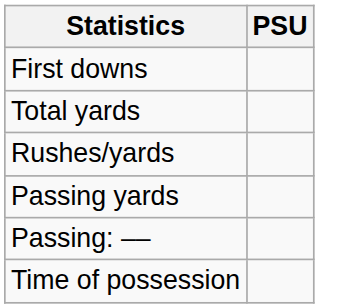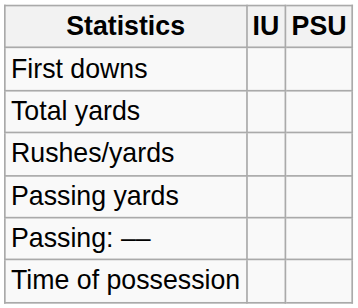+ column: (266, 26)
